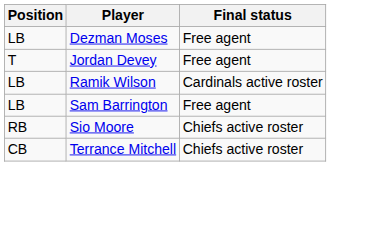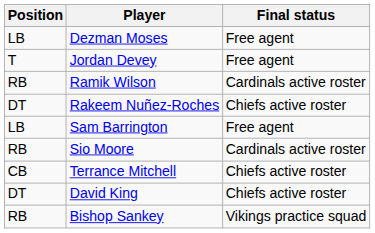(16, 82) LB -> (17, 82) RB
+ row: (144, 104)
(243, 127) Chiefs active roster -> (296, 149) Cardinals active roster
+ row: (104, 194)
+ row: (117, 216)
